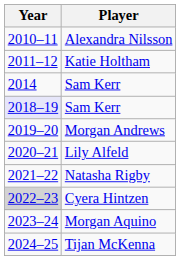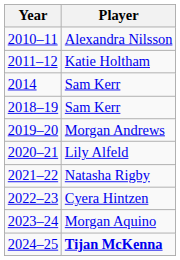(33, 107) lavender background -> (33, 107) no background
(33, 198) lightgrey background -> (33, 198) no background
(110, 244) normal -> (114, 244) bold
